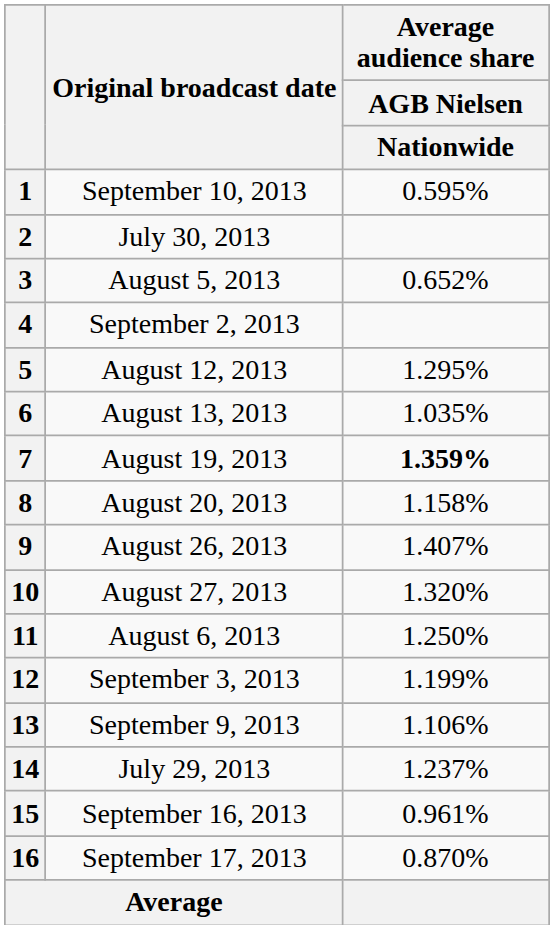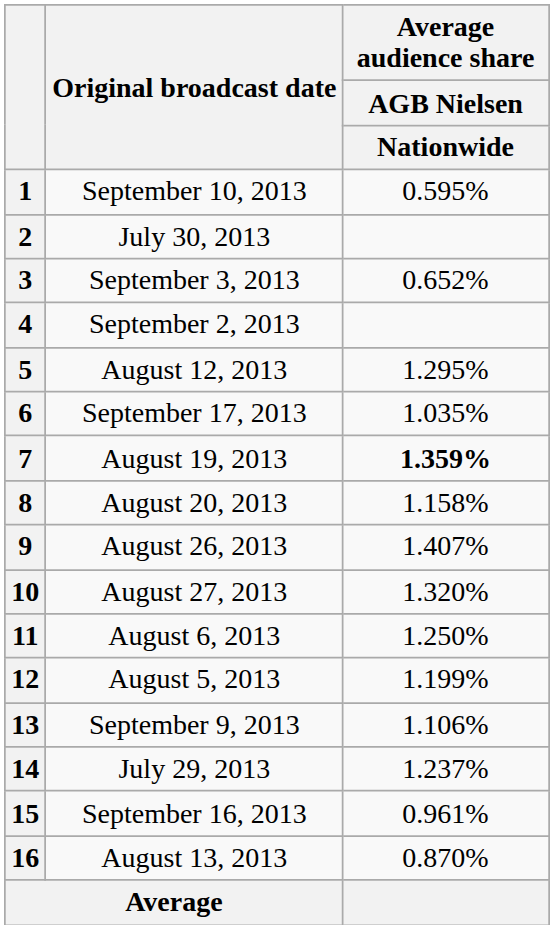(194, 280) August 5, 2013 -> (194, 280) September 3, 2013
(194, 413) August 13, 2013 -> (194, 413) September 17, 2013
(194, 679) September 3, 2013 -> (194, 679) August 5, 2013
(194, 857) September 17, 2013 -> (194, 857) August 13, 2013
